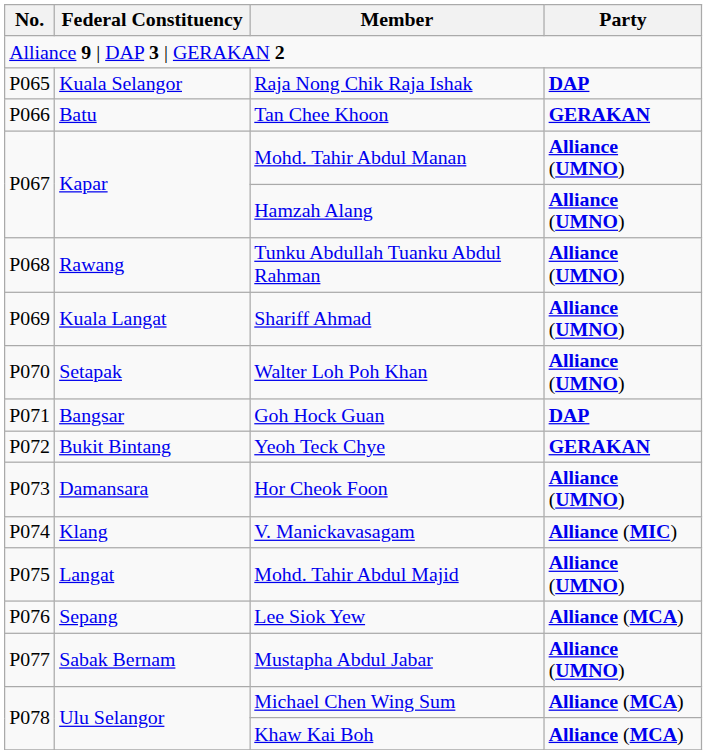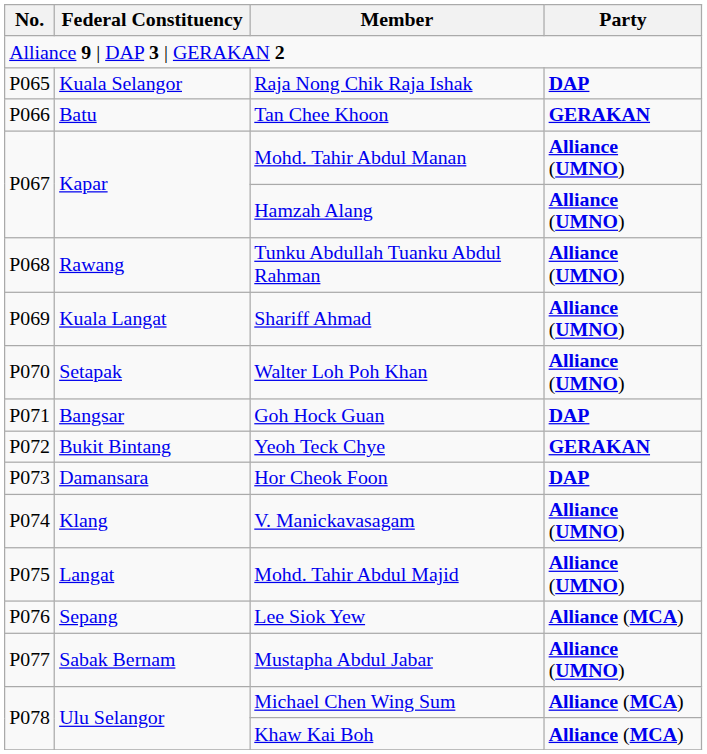(587, 489) Alliance (UMNO) -> (569, 477) DAP
(613, 531) Alliance (MIC) -> (587, 520) Alliance (UMNO)
